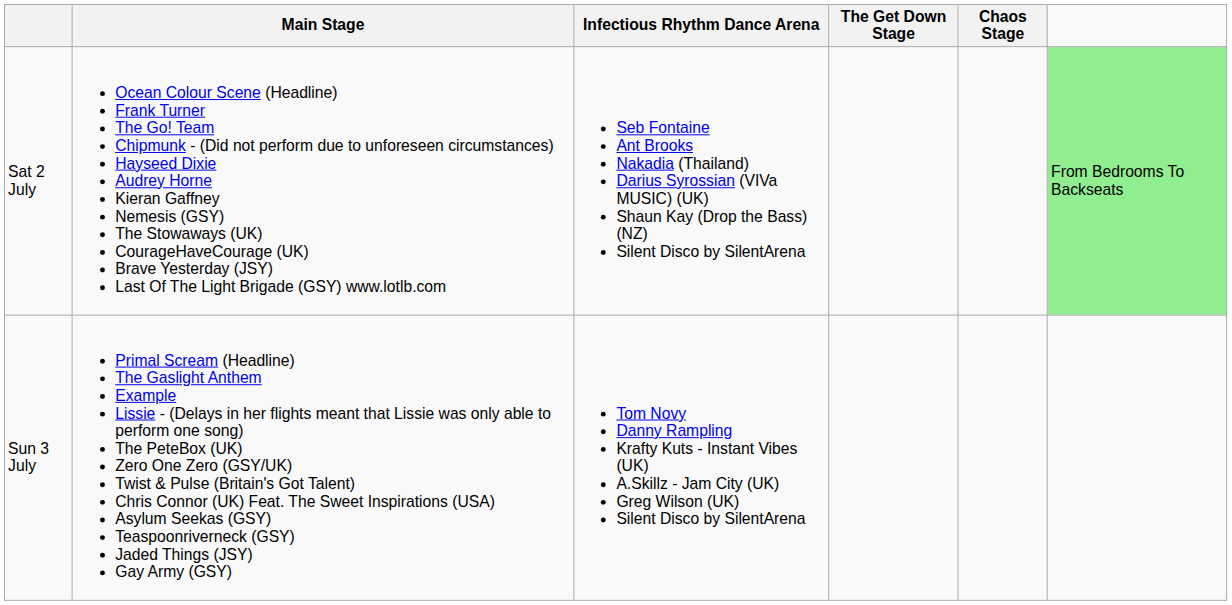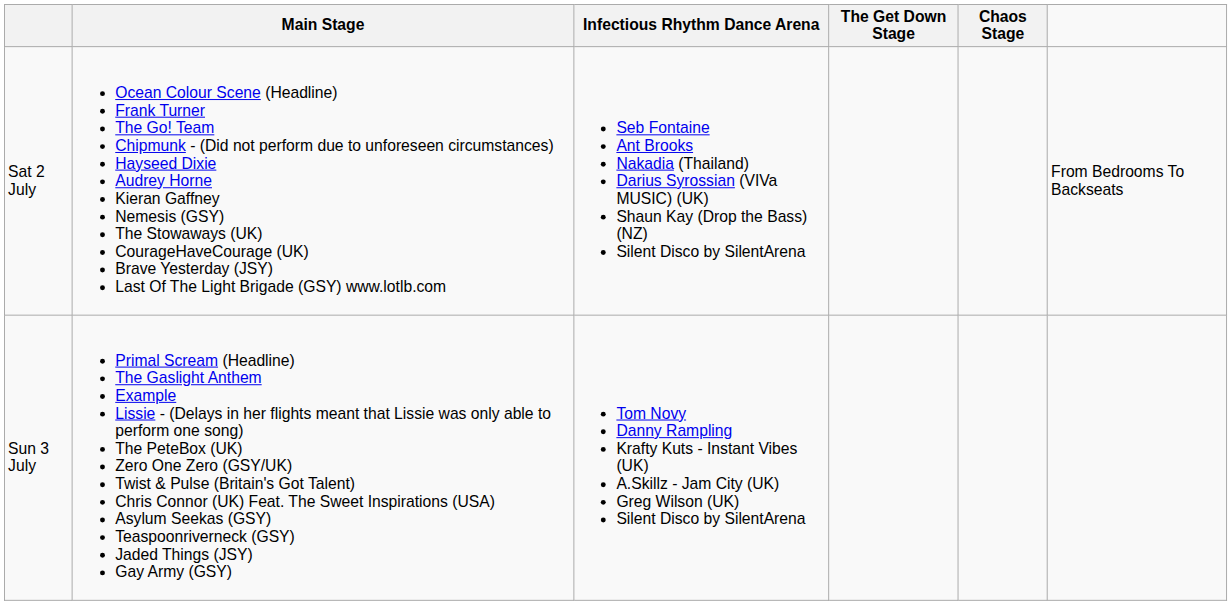(1118, 180) lightgreen background -> (1118, 180) no background
